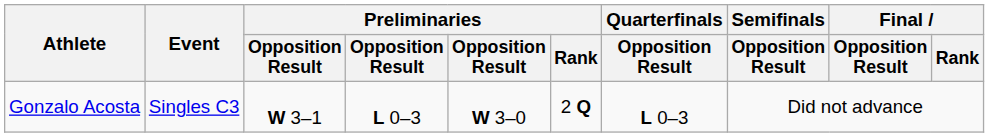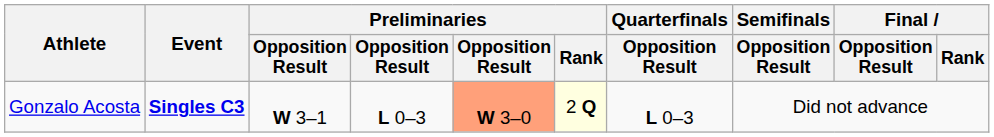(194, 107) normal -> (197, 107) bold
(499, 118) no background -> (504, 118) lightsalmon background
(576, 107) no background -> (581, 107) lightyellow background
